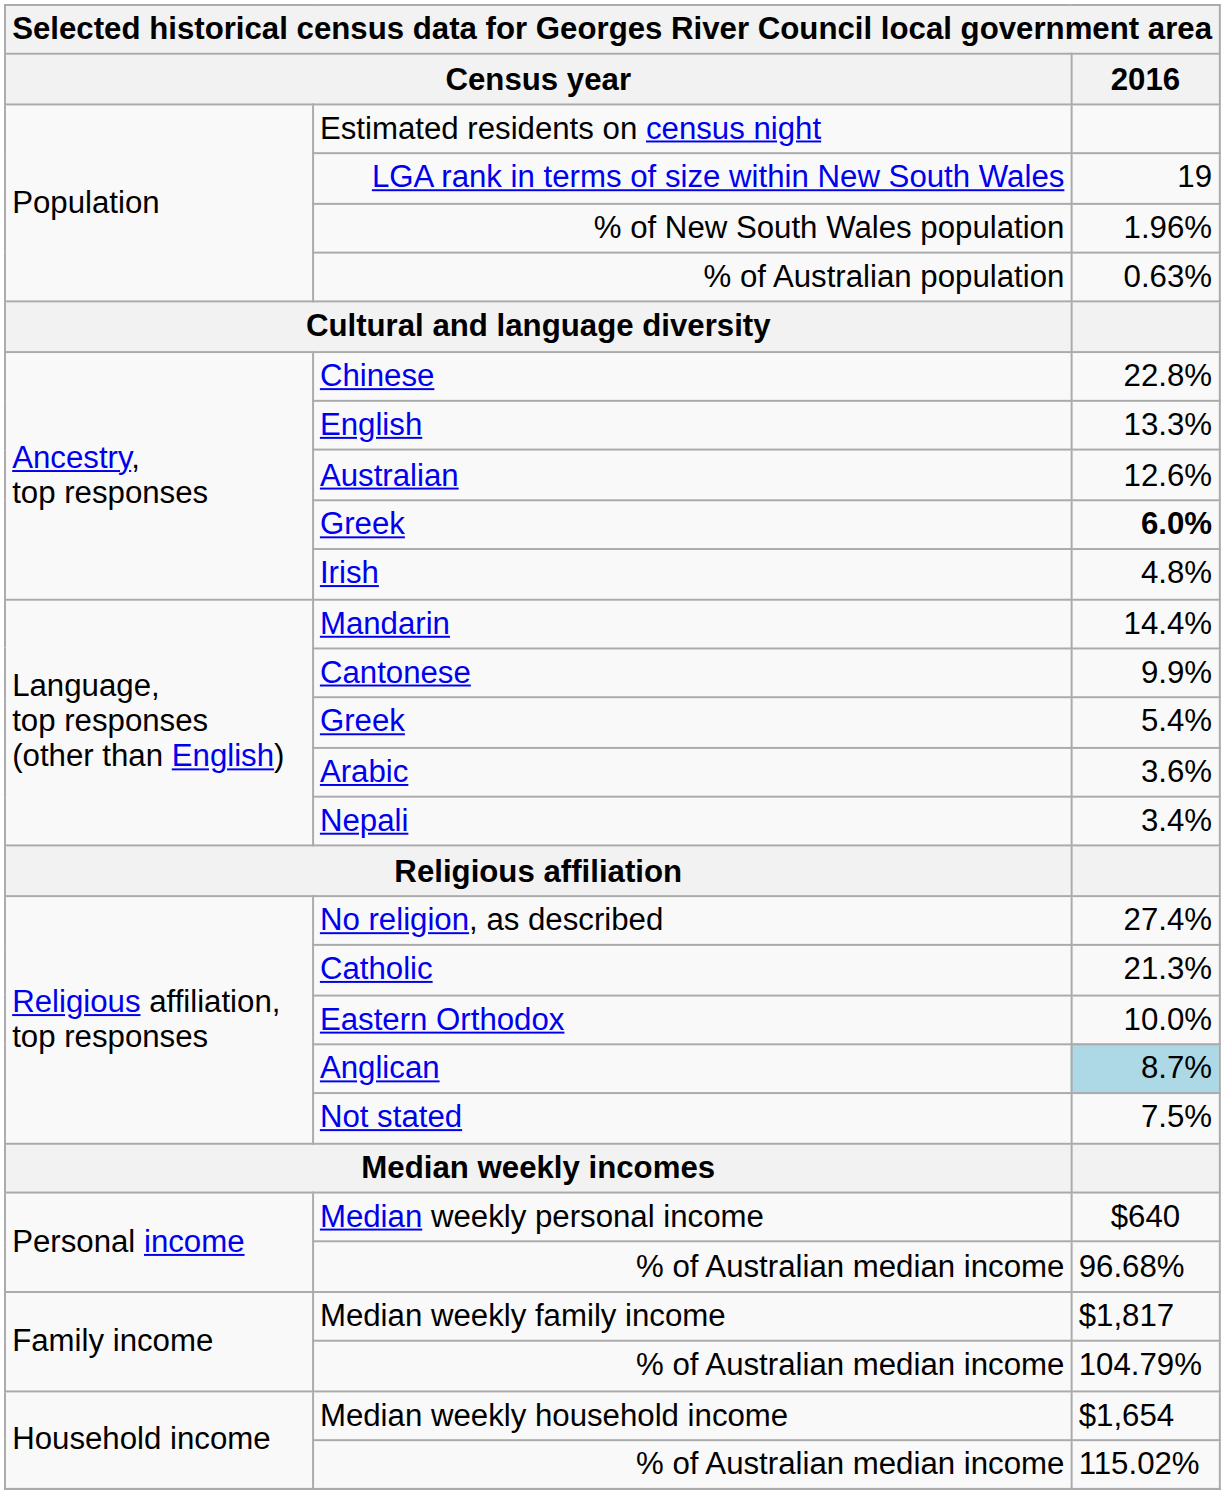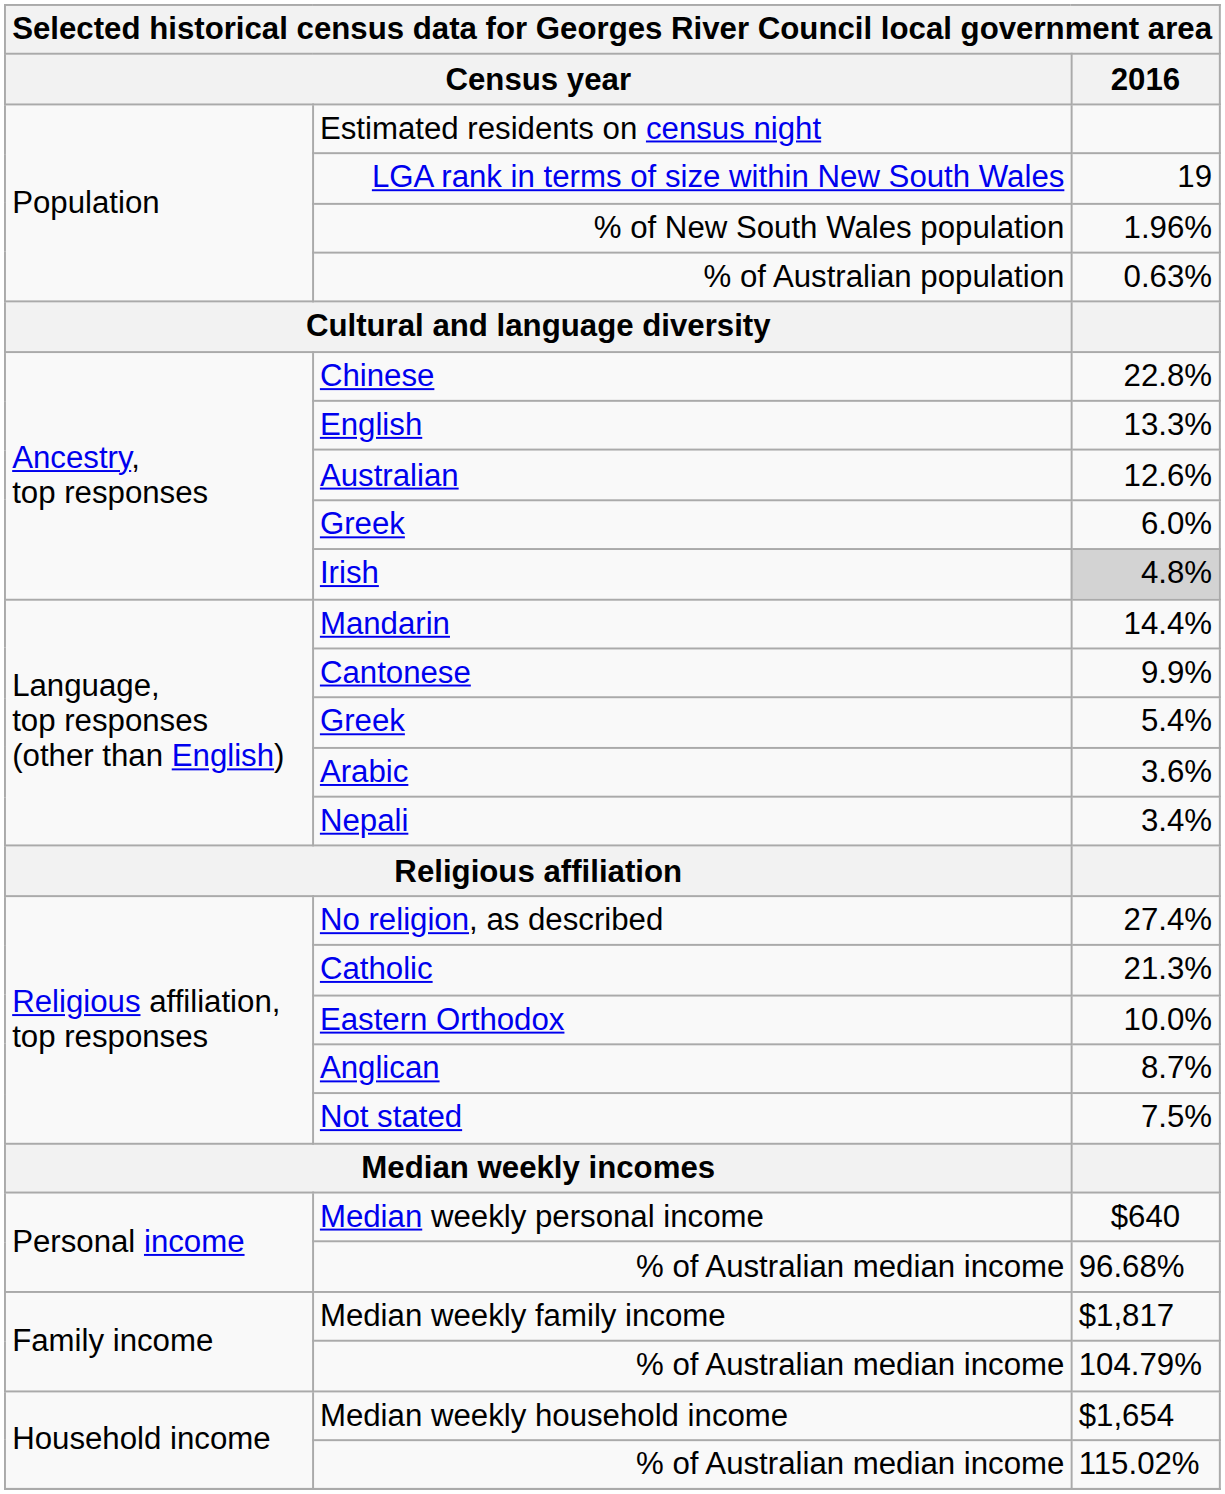(1176, 524) bold -> (1176, 524) normal
(1176, 573) no background -> (1176, 573) lightgrey background
(1176, 1068) lightblue background -> (1176, 1068) no background
